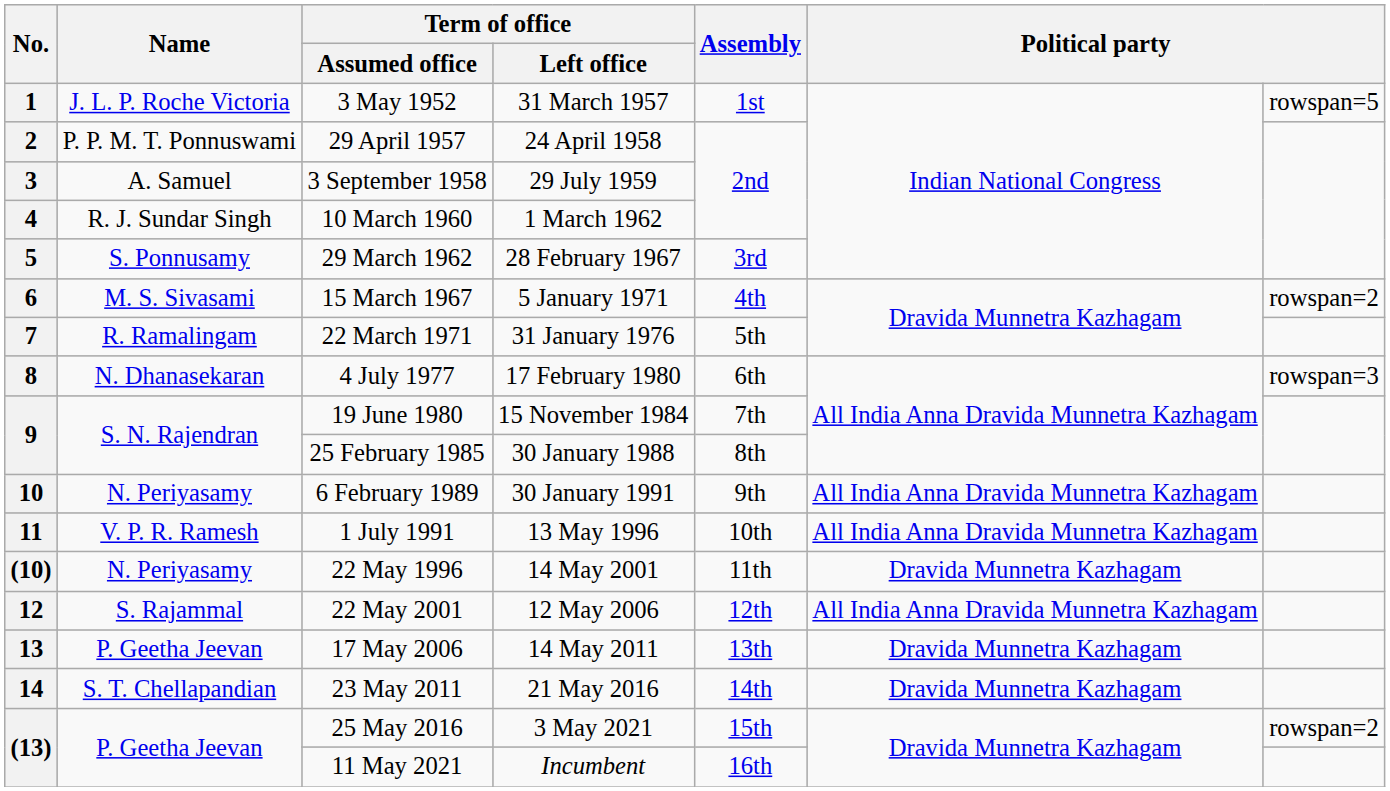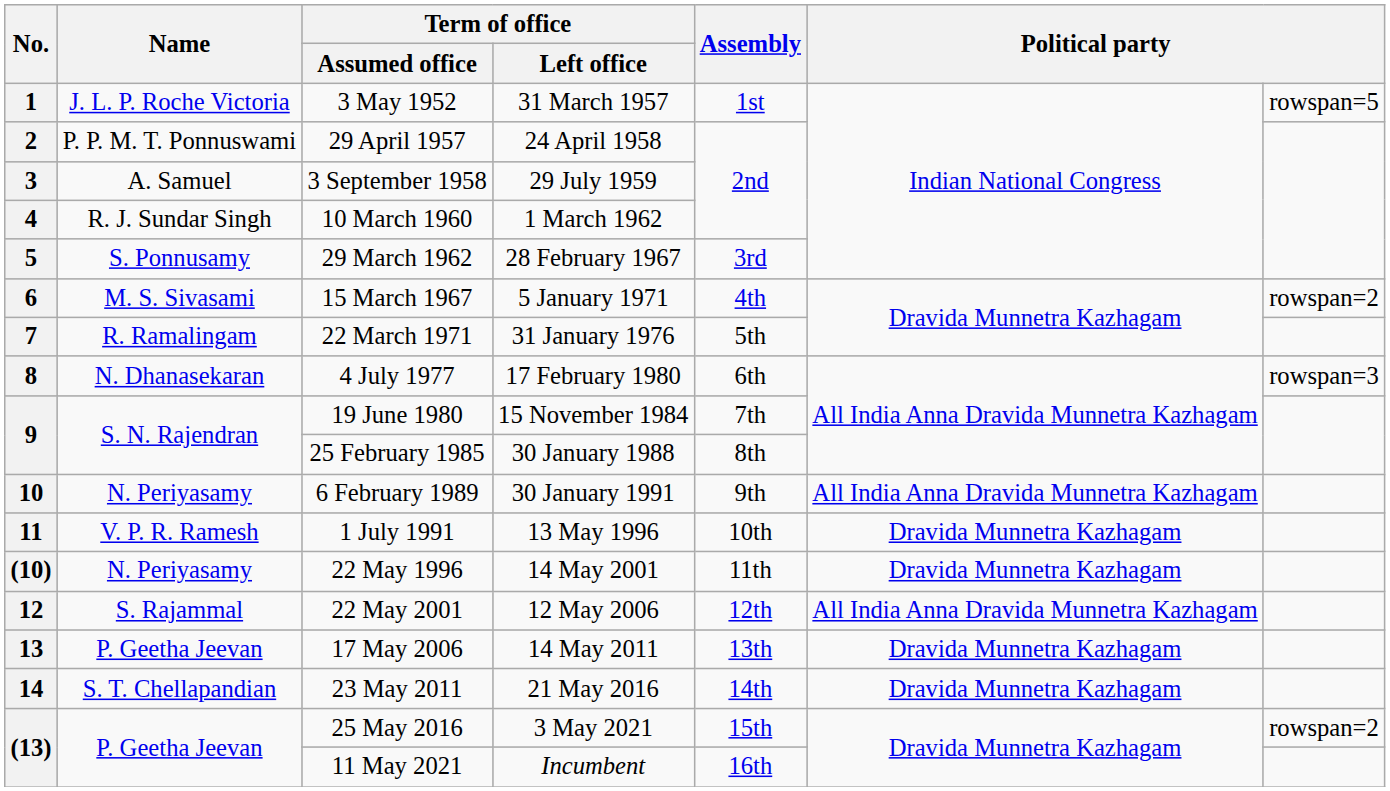(1035, 532) All India Anna Dravida Munnetra Kazhagam -> (1035, 532) Dravida Munnetra Kazhagam
